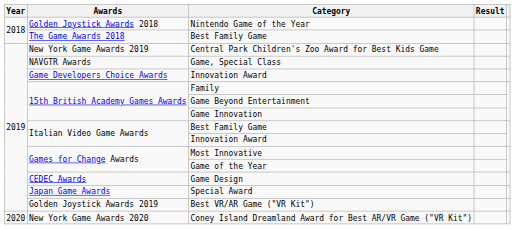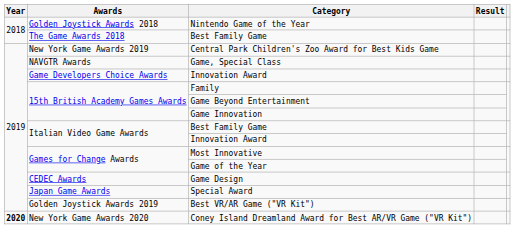(16, 218) normal -> (16, 218) bold
